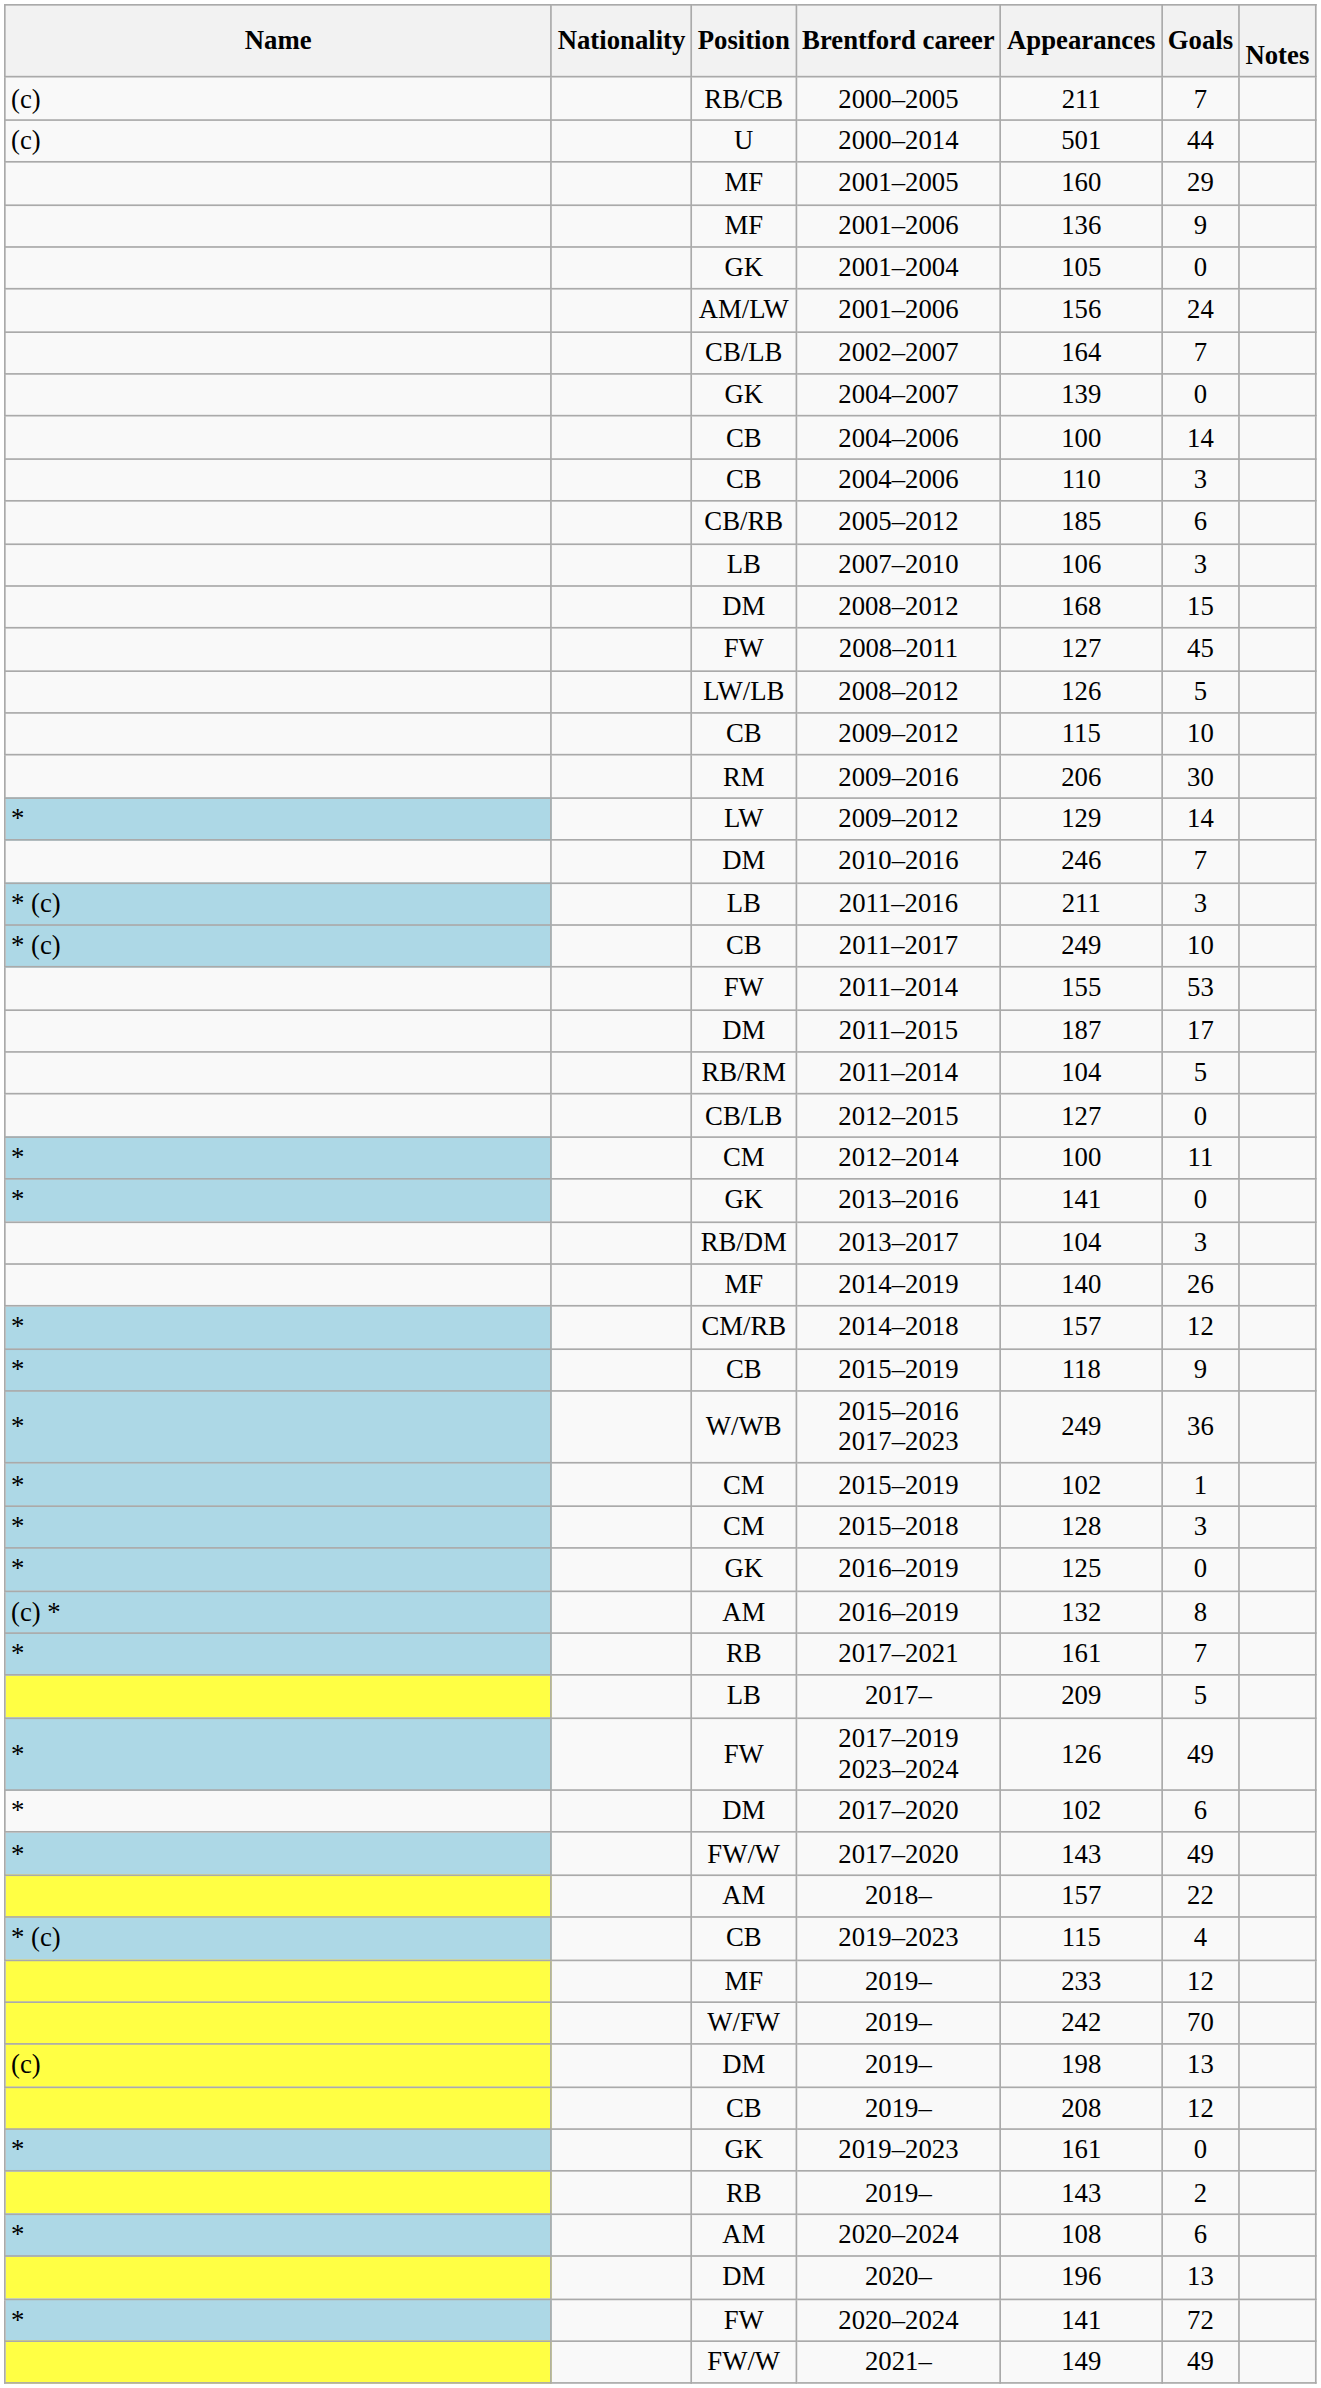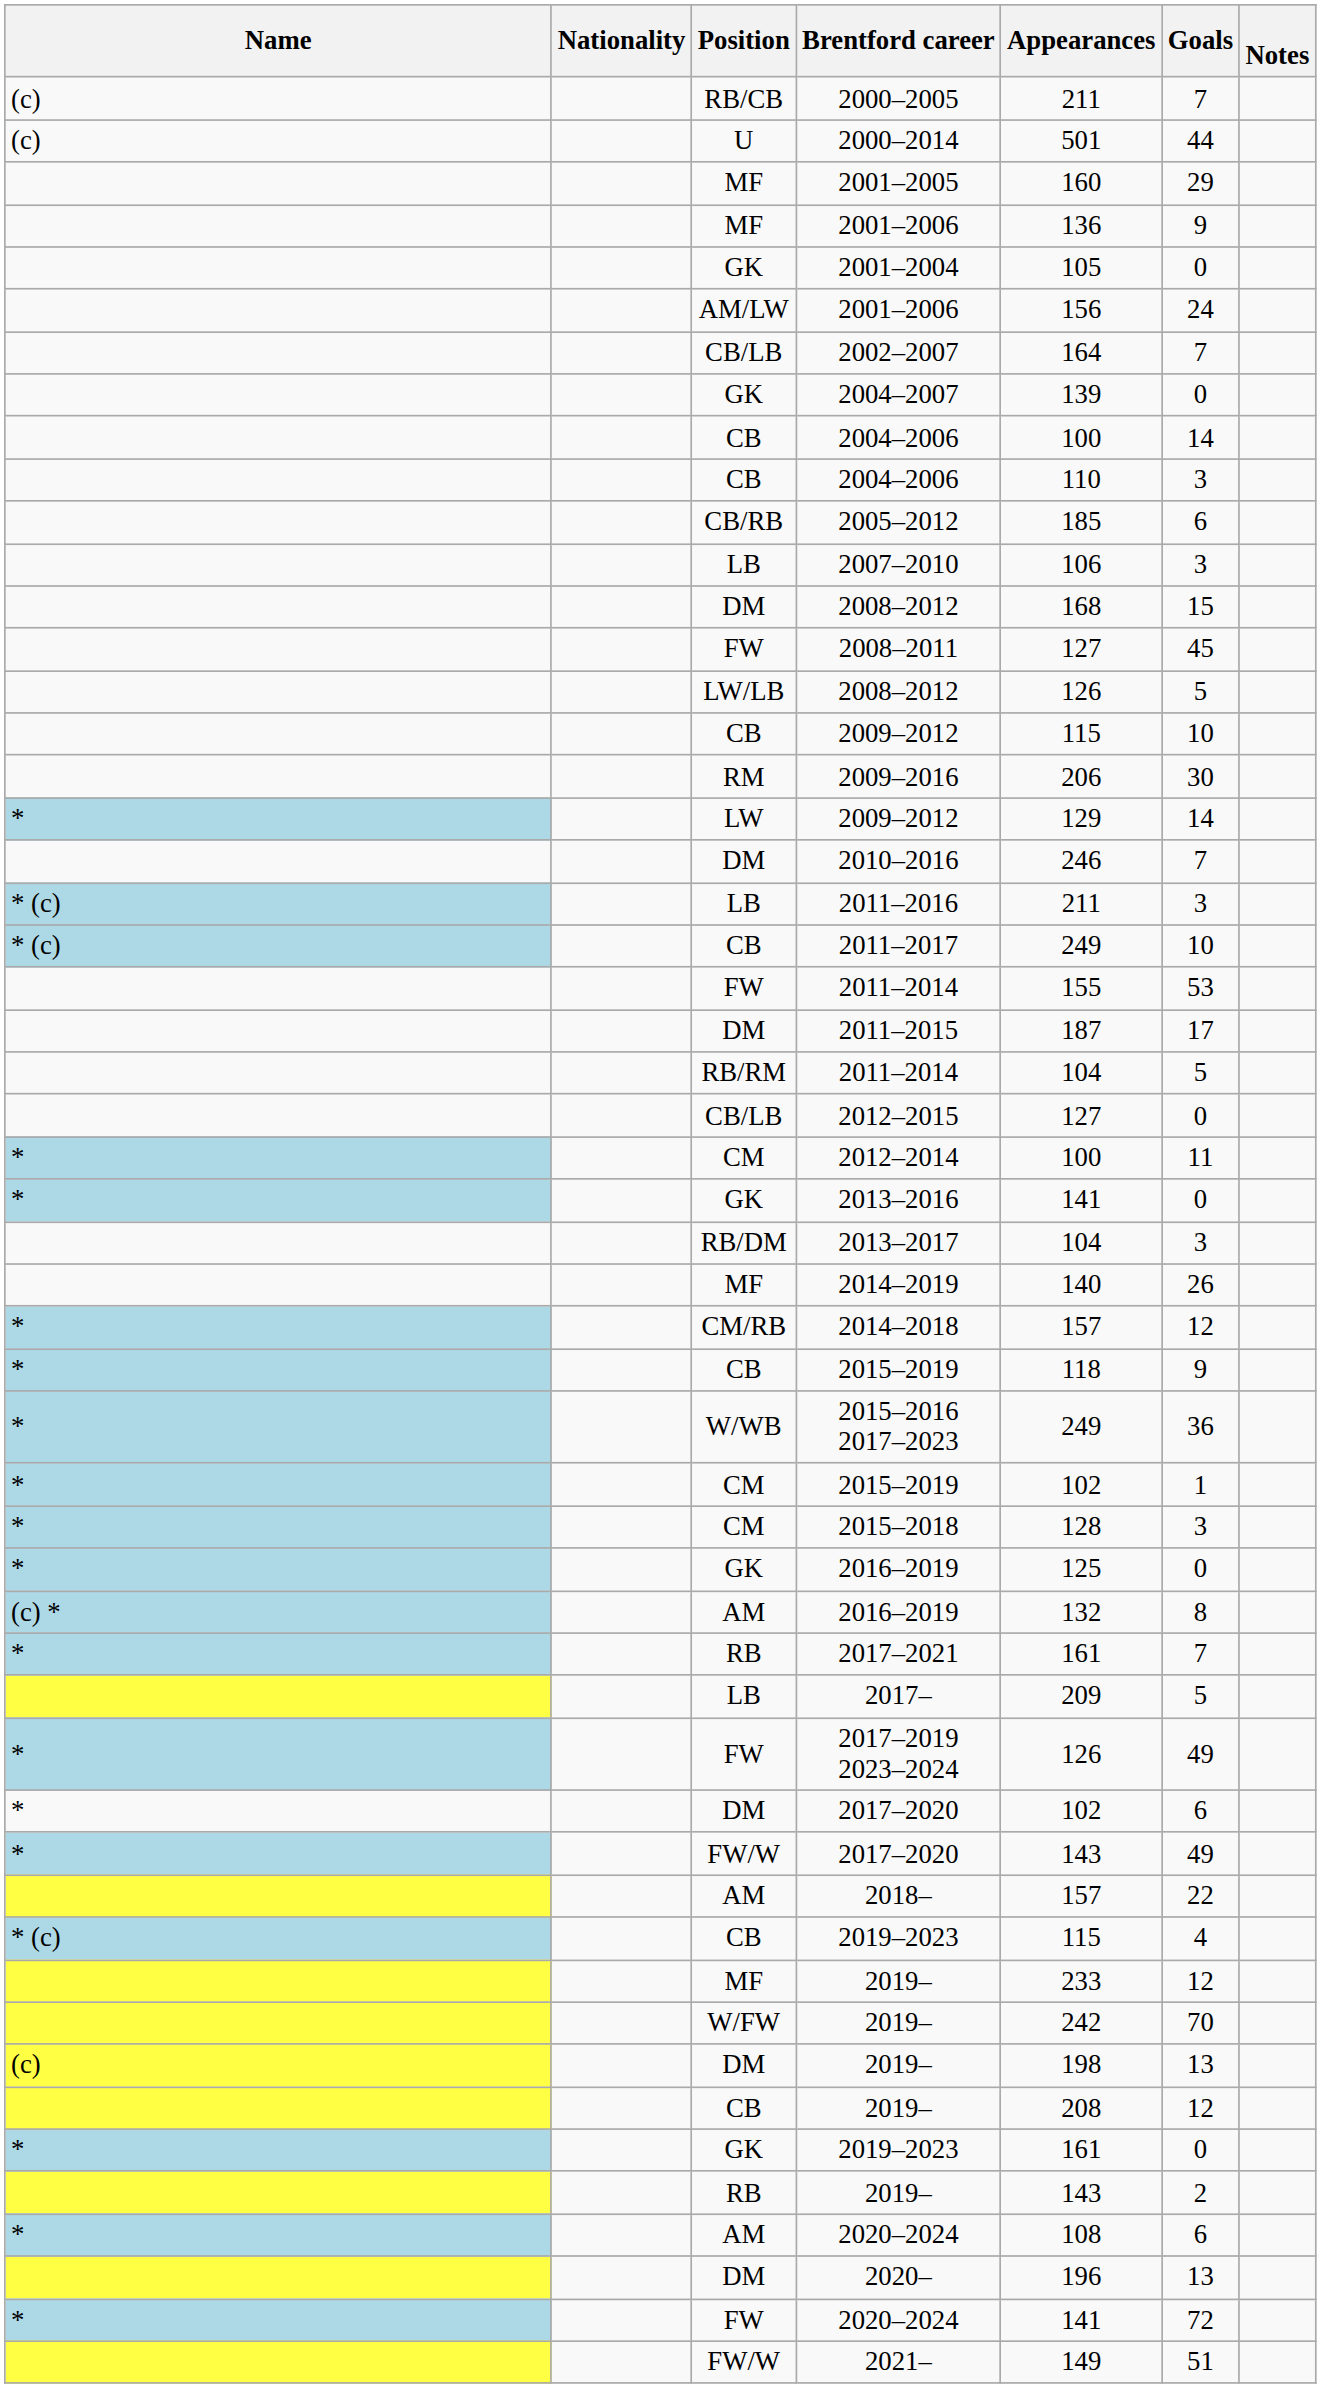(1200, 2361) 49 -> (1200, 2361) 51
